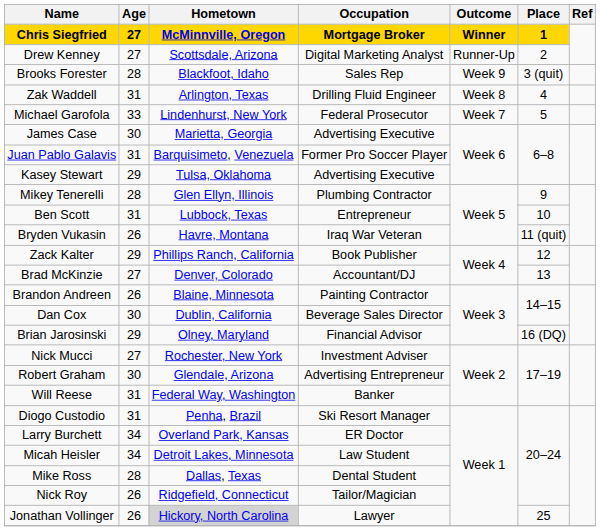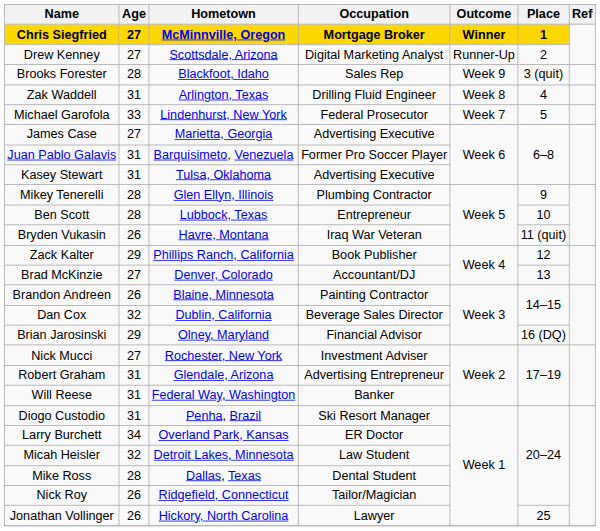(134, 134) 30 -> (134, 134) 27
(134, 174) 29 -> (134, 174) 31
(134, 214) 31 -> (134, 214) 28
(134, 315) 30 -> (134, 315) 32
(134, 375) 30 -> (134, 375) 31
(134, 455) 34 -> (134, 455) 32
(224, 515) lightgrey background -> (224, 515) no background
